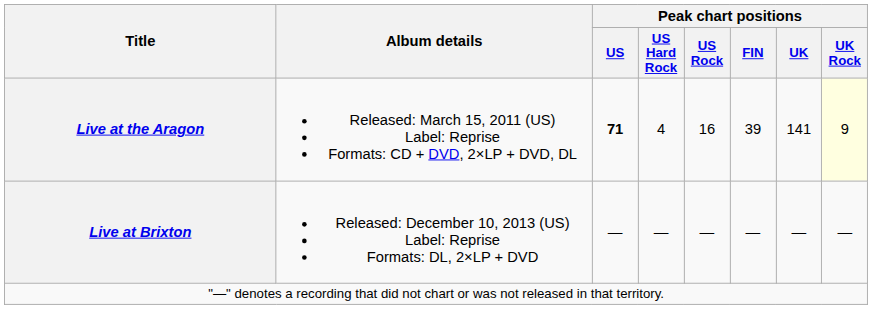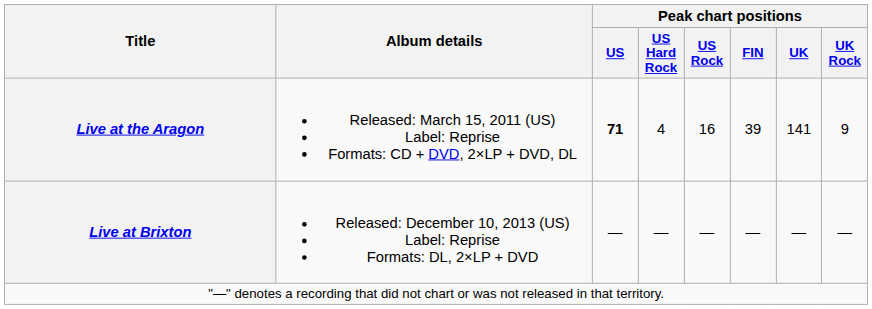(845, 129) lightyellow background -> (845, 129) no background
